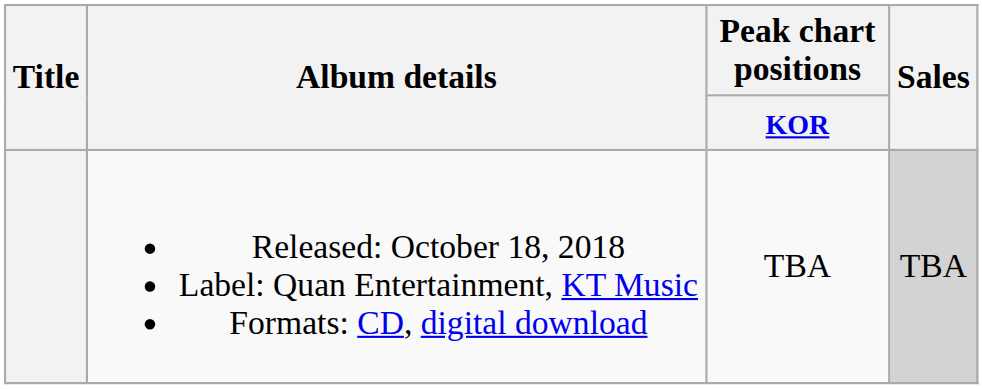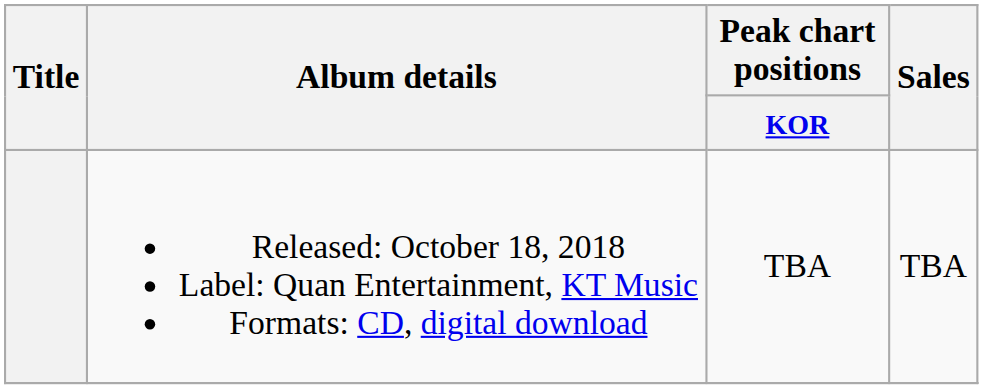(933, 265) lightgrey background -> (933, 265) no background
